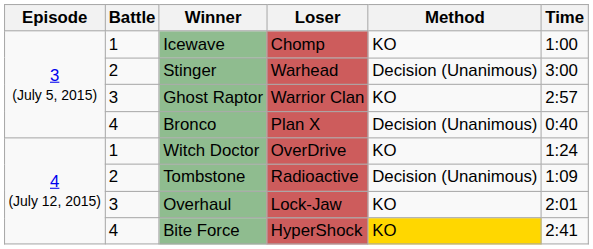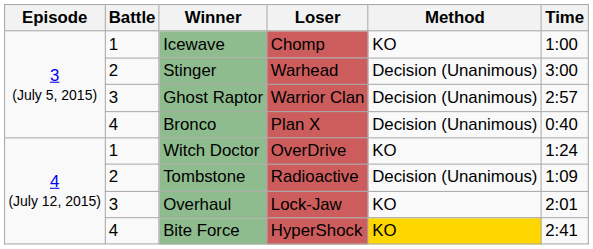(384, 97) KO -> (455, 97) Decision (Unanimous)
